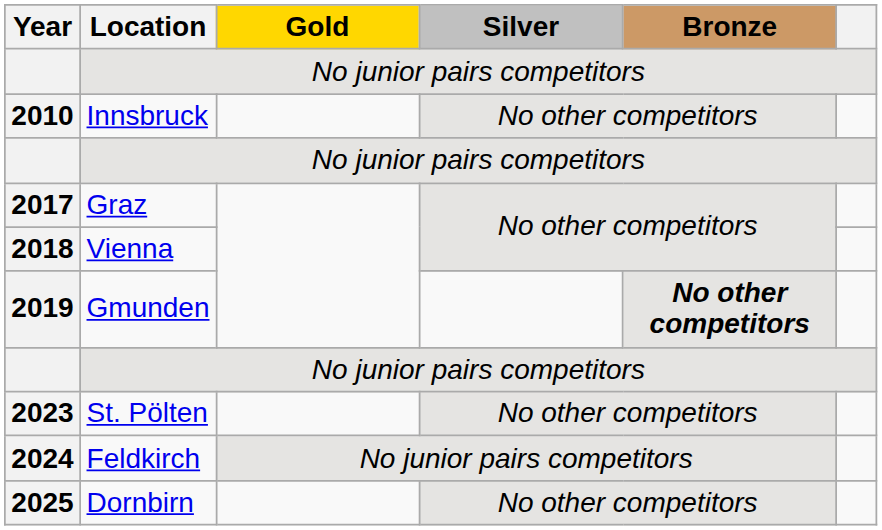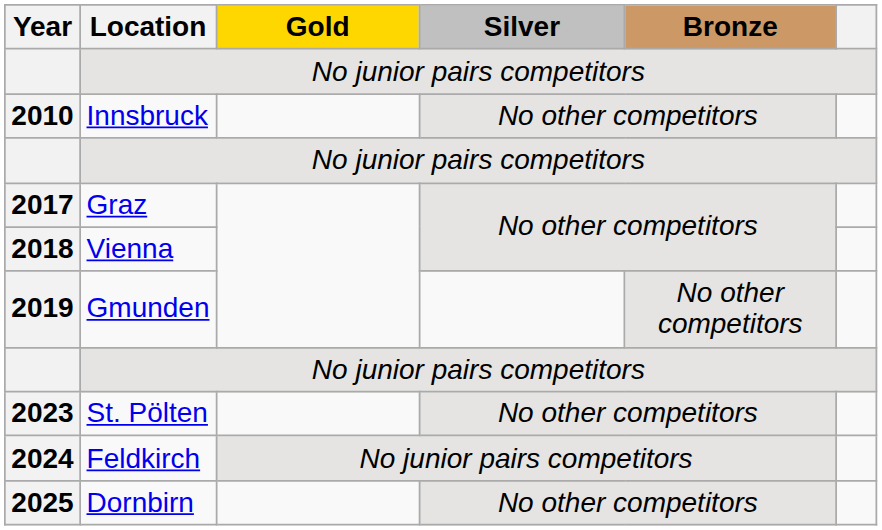(730, 308) bold -> (730, 308) normal
